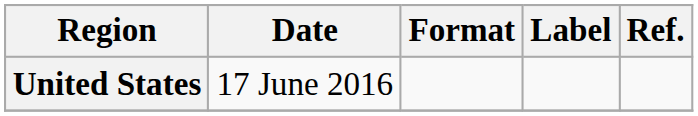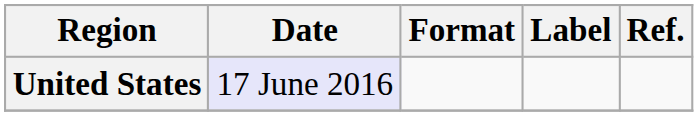(305, 83) no background -> (305, 83) lavender background
